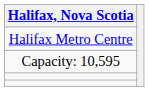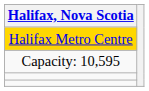(71, 38) no background -> (71, 38) gold background
